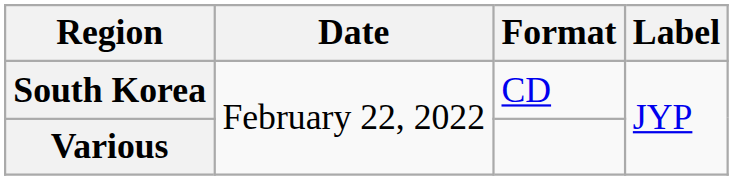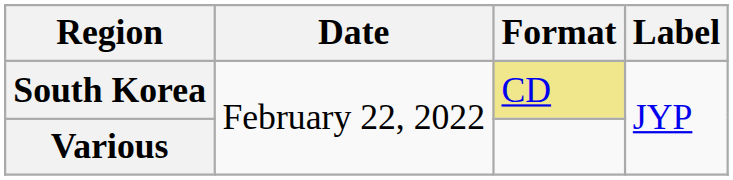(526, 89) no background -> (526, 89) khaki background
